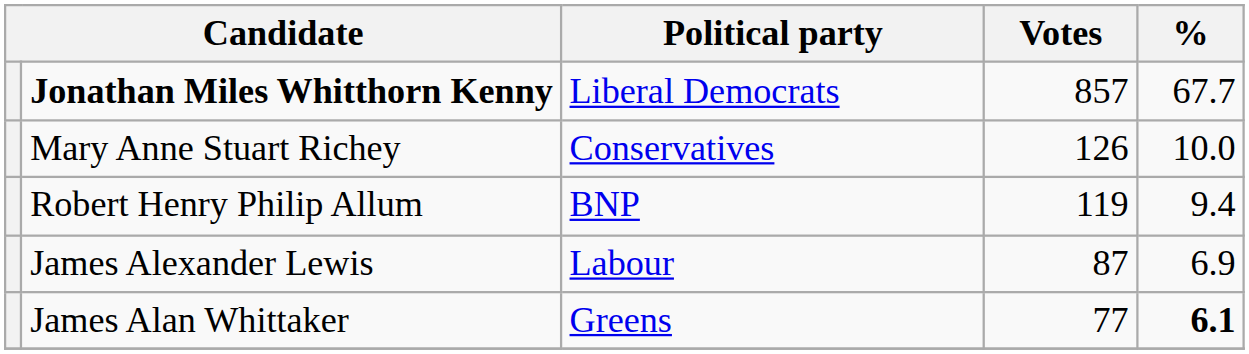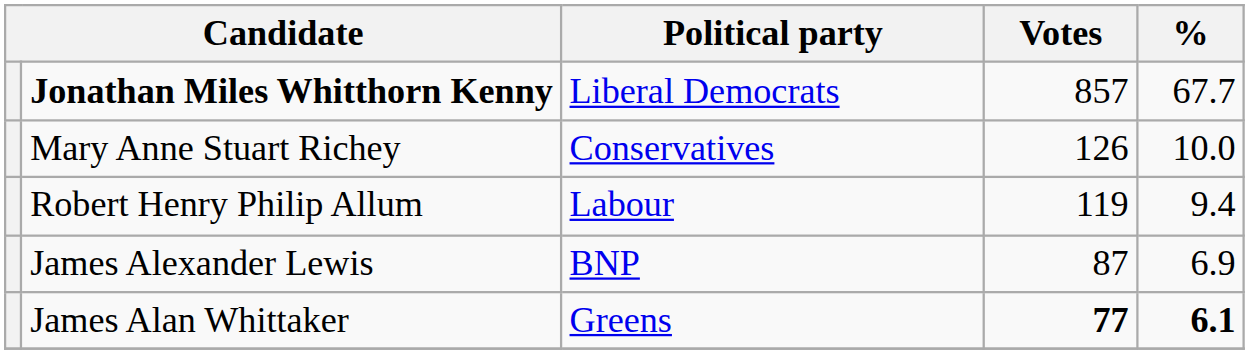(605, 205) BNP -> (622, 205) Labour
(622, 262) Labour -> (605, 262) BNP
(1111, 319) normal -> (1111, 319) bold
